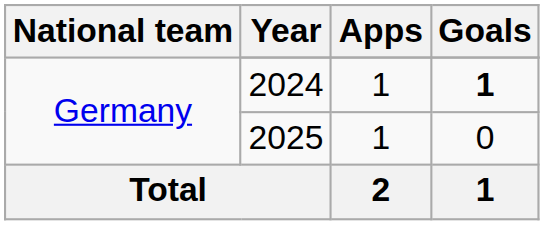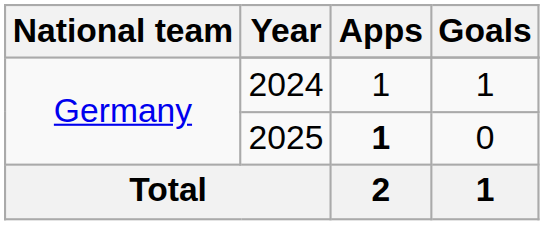(485, 84) bold -> (485, 84) normal
(381, 137) normal -> (381, 137) bold
